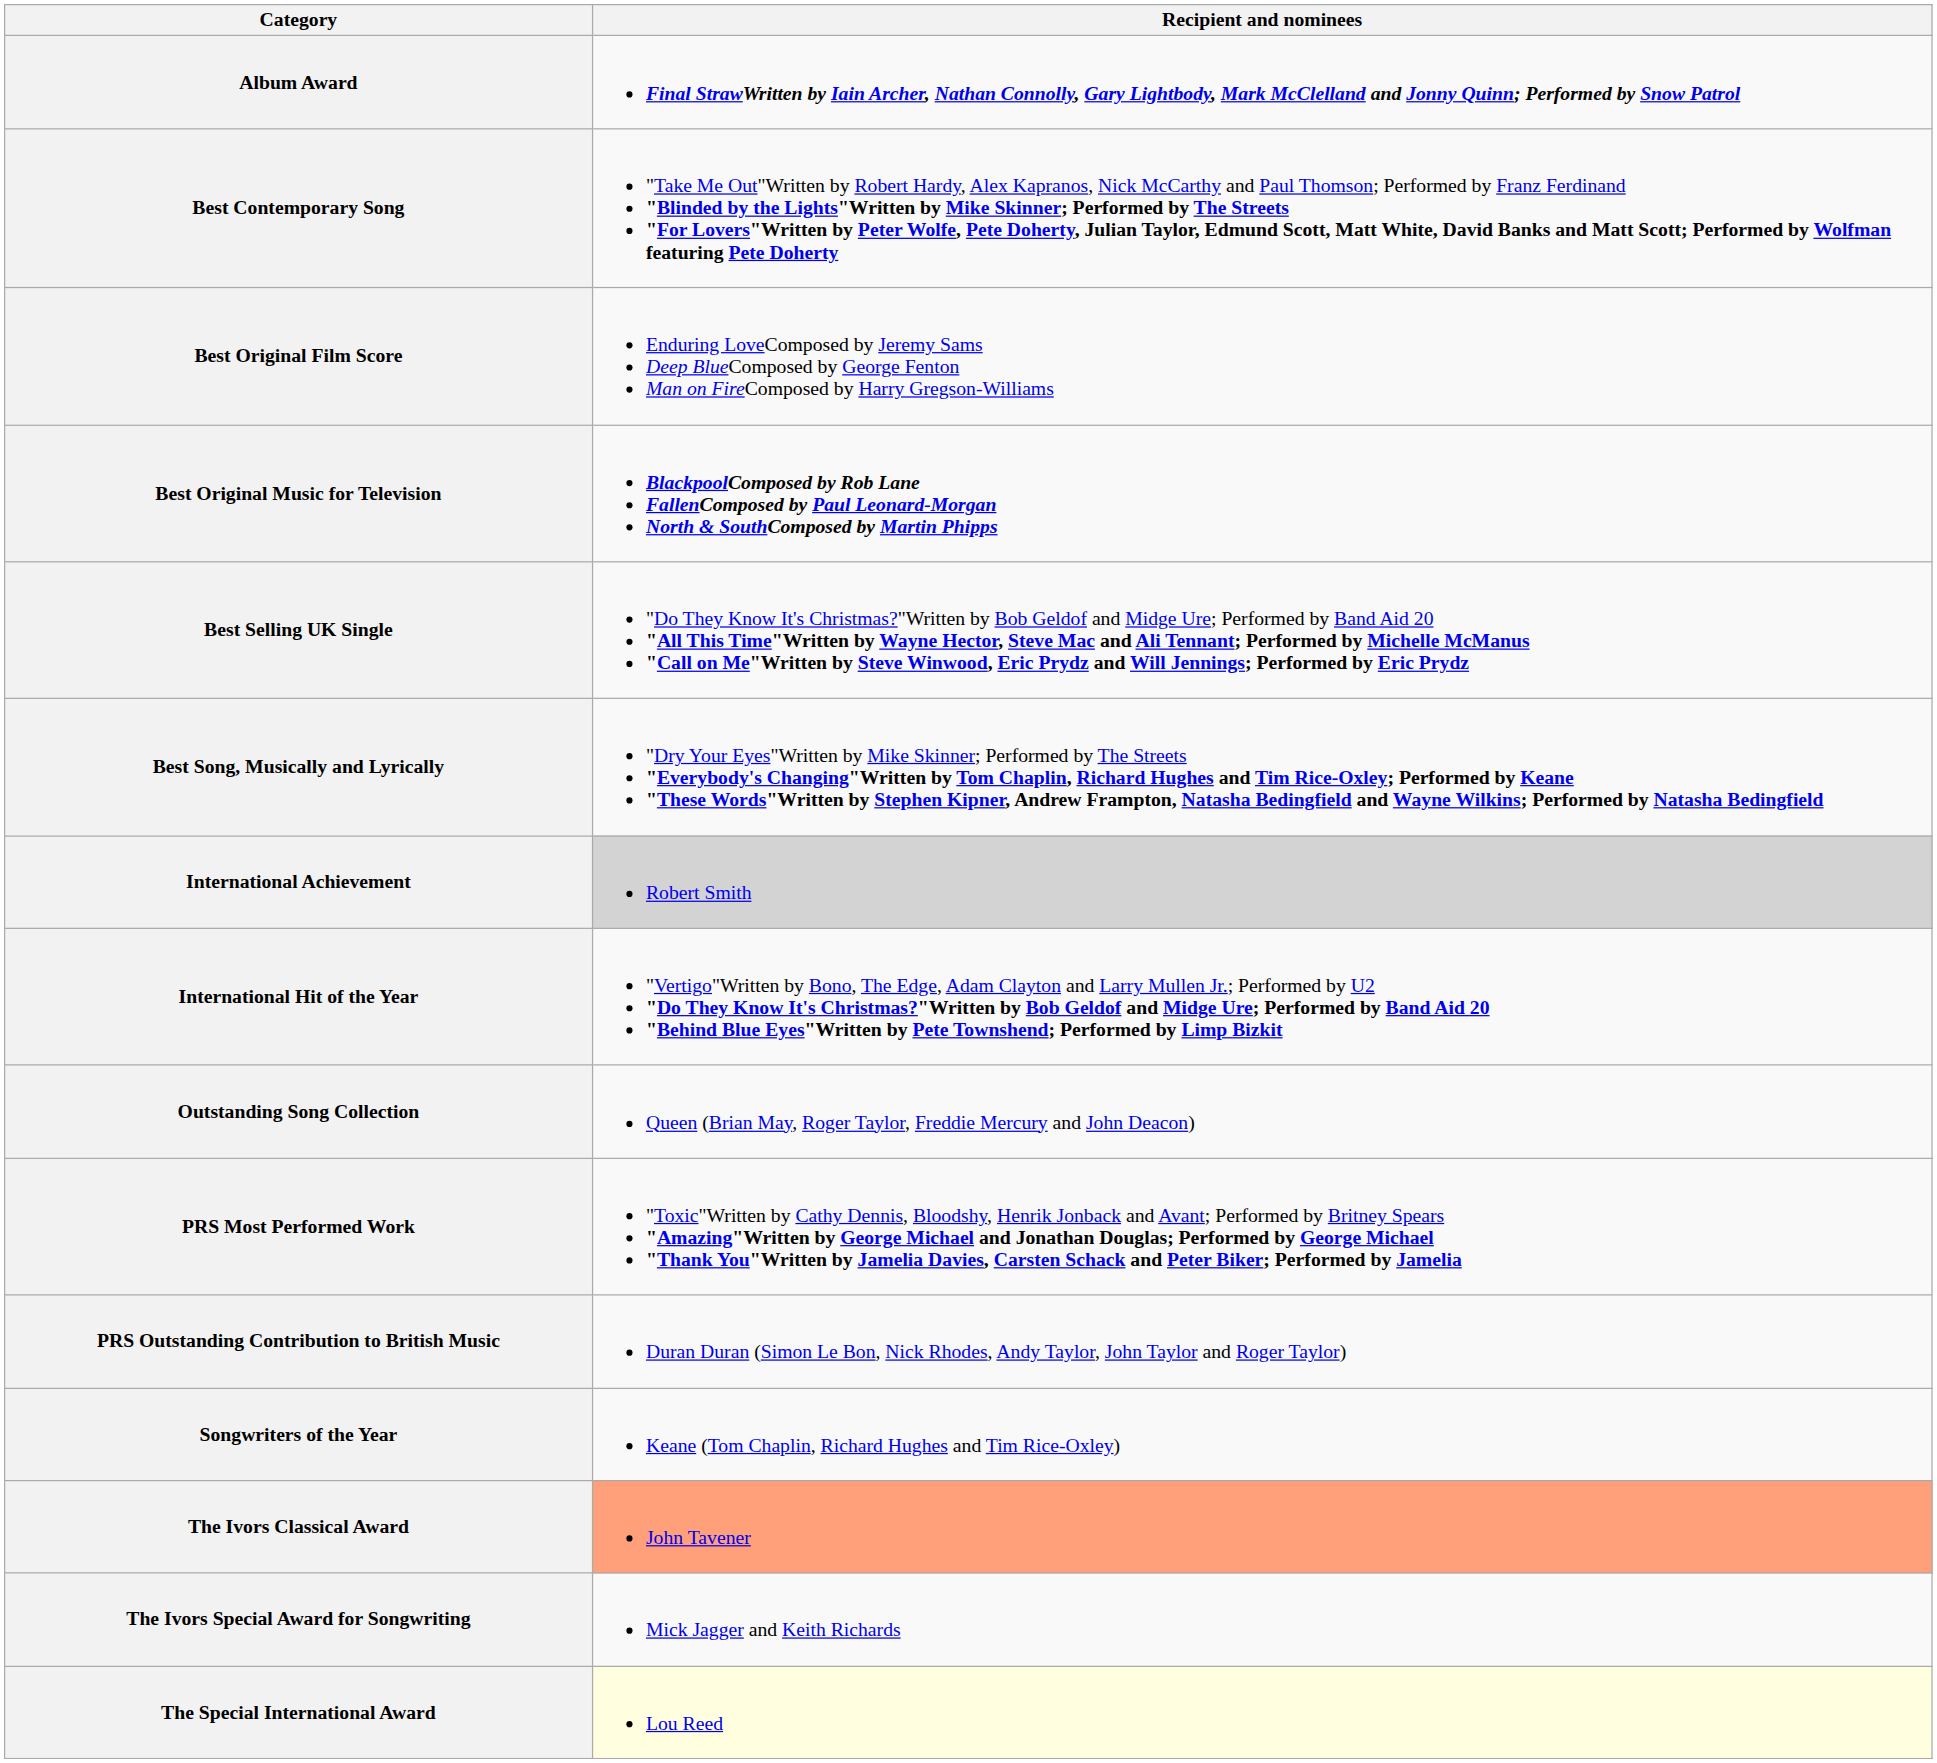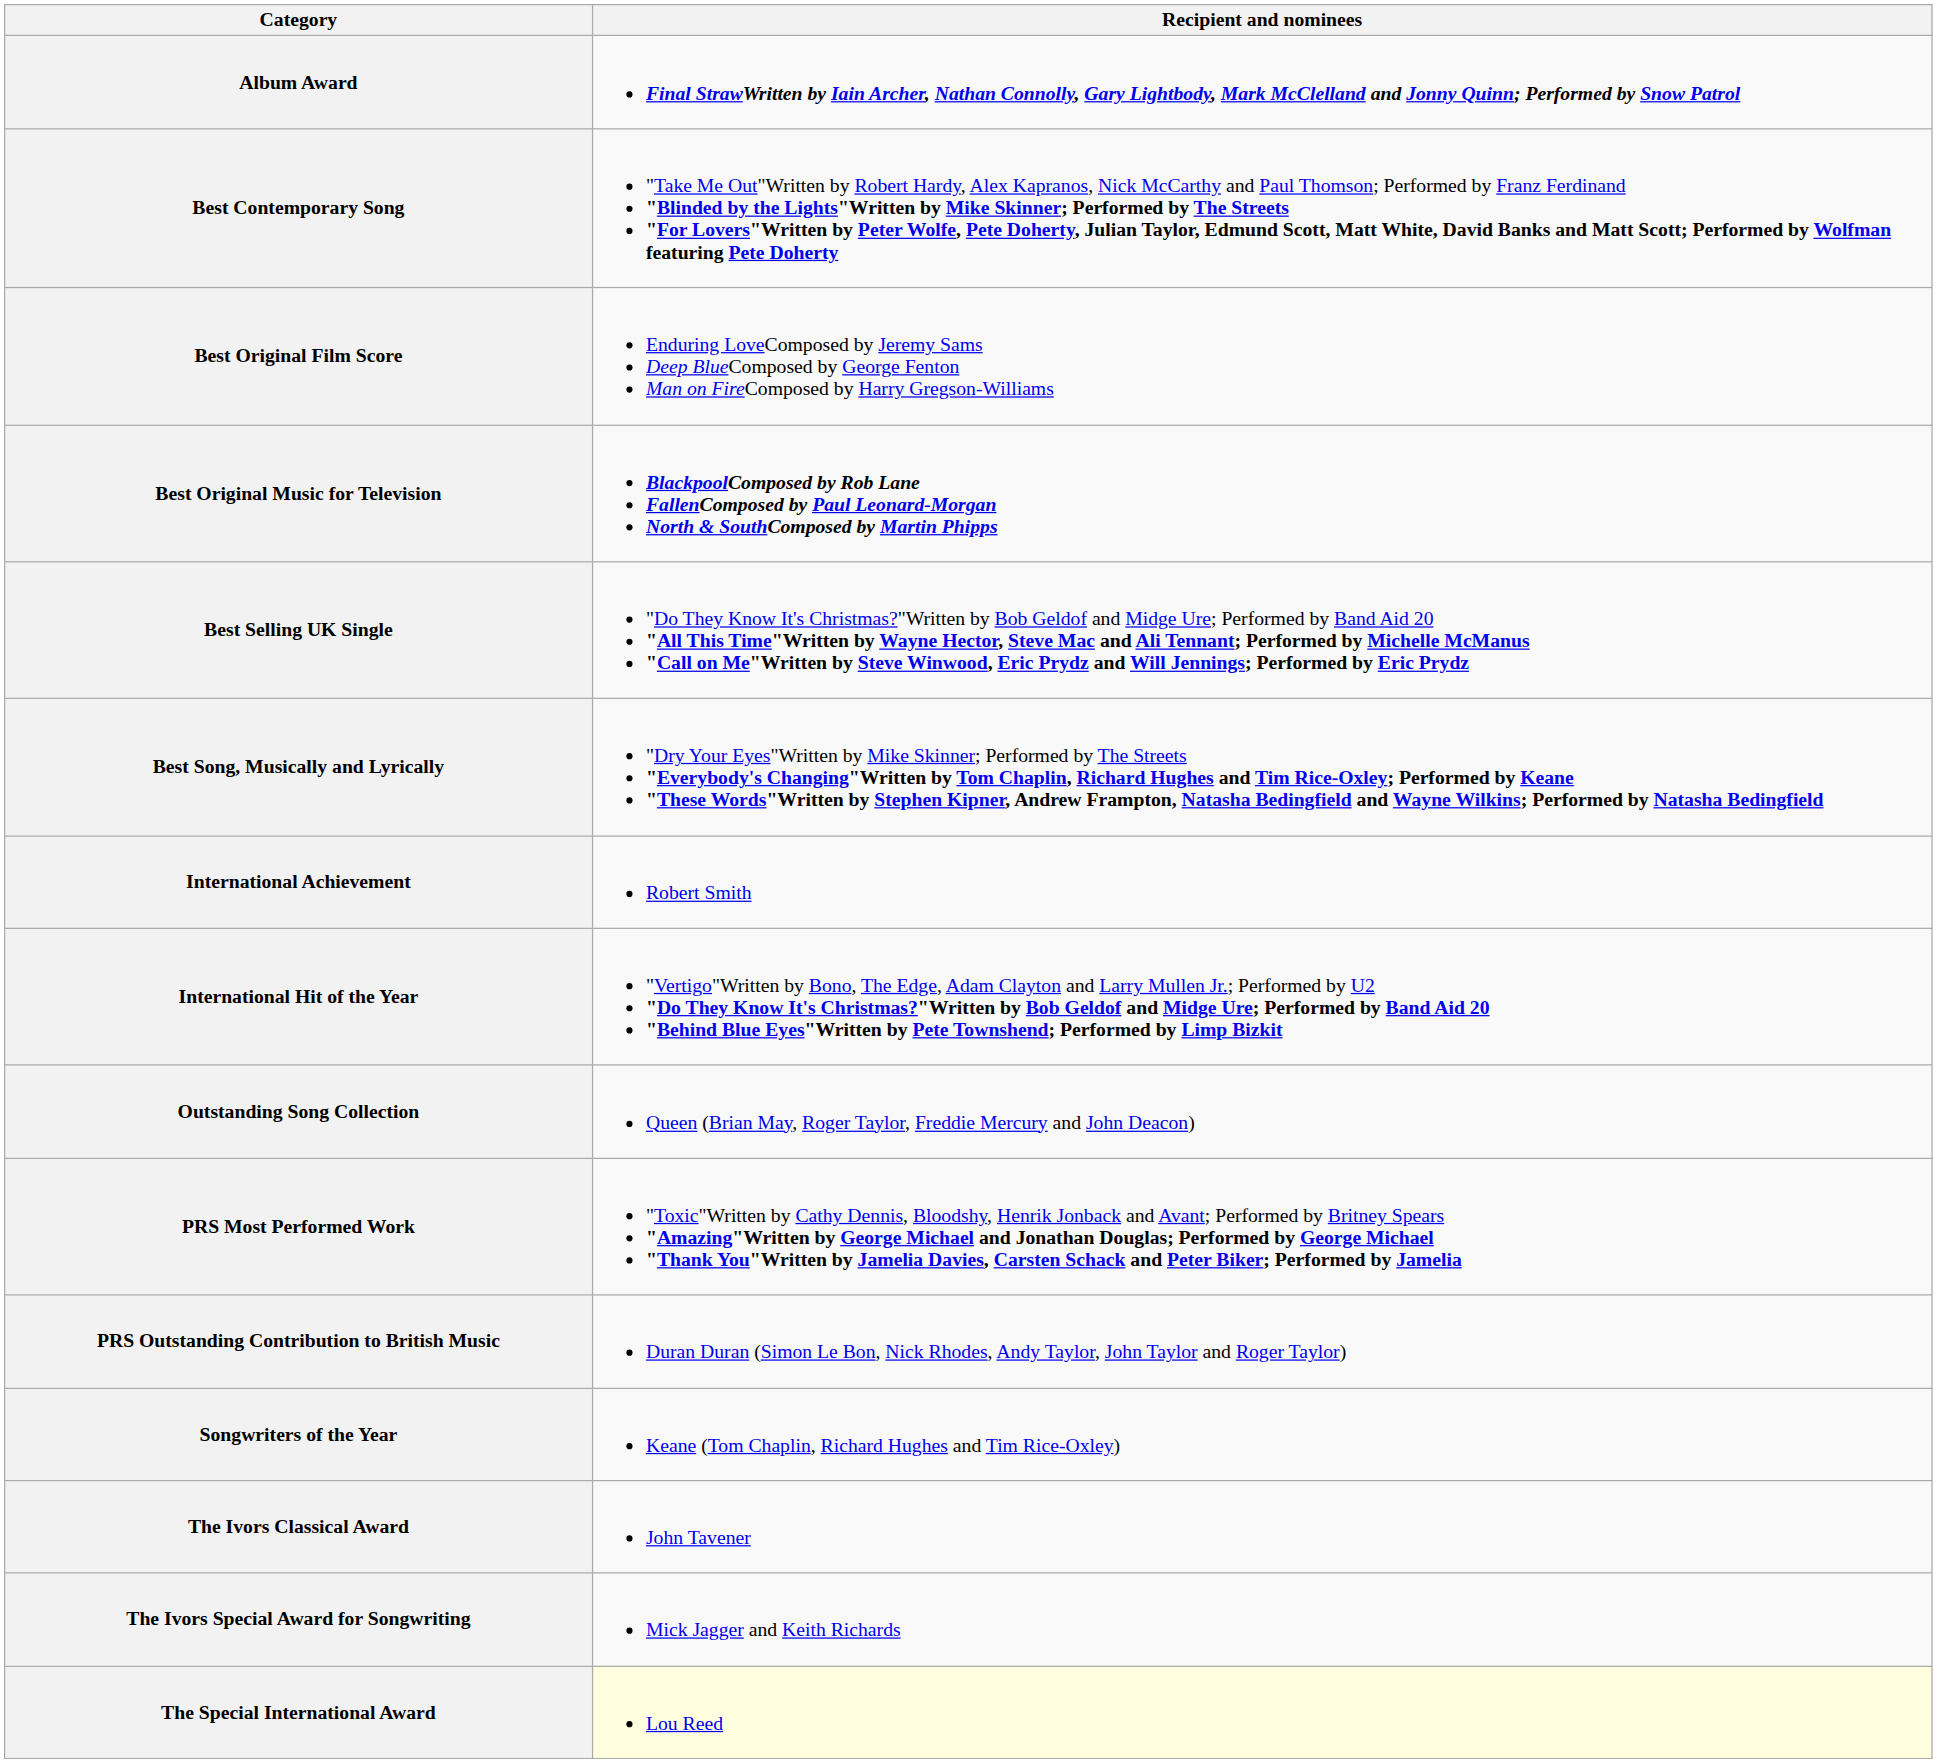(1262, 893) lightgrey background -> (1262, 893) no background
(1262, 1538) lightsalmon background -> (1262, 1538) no background
